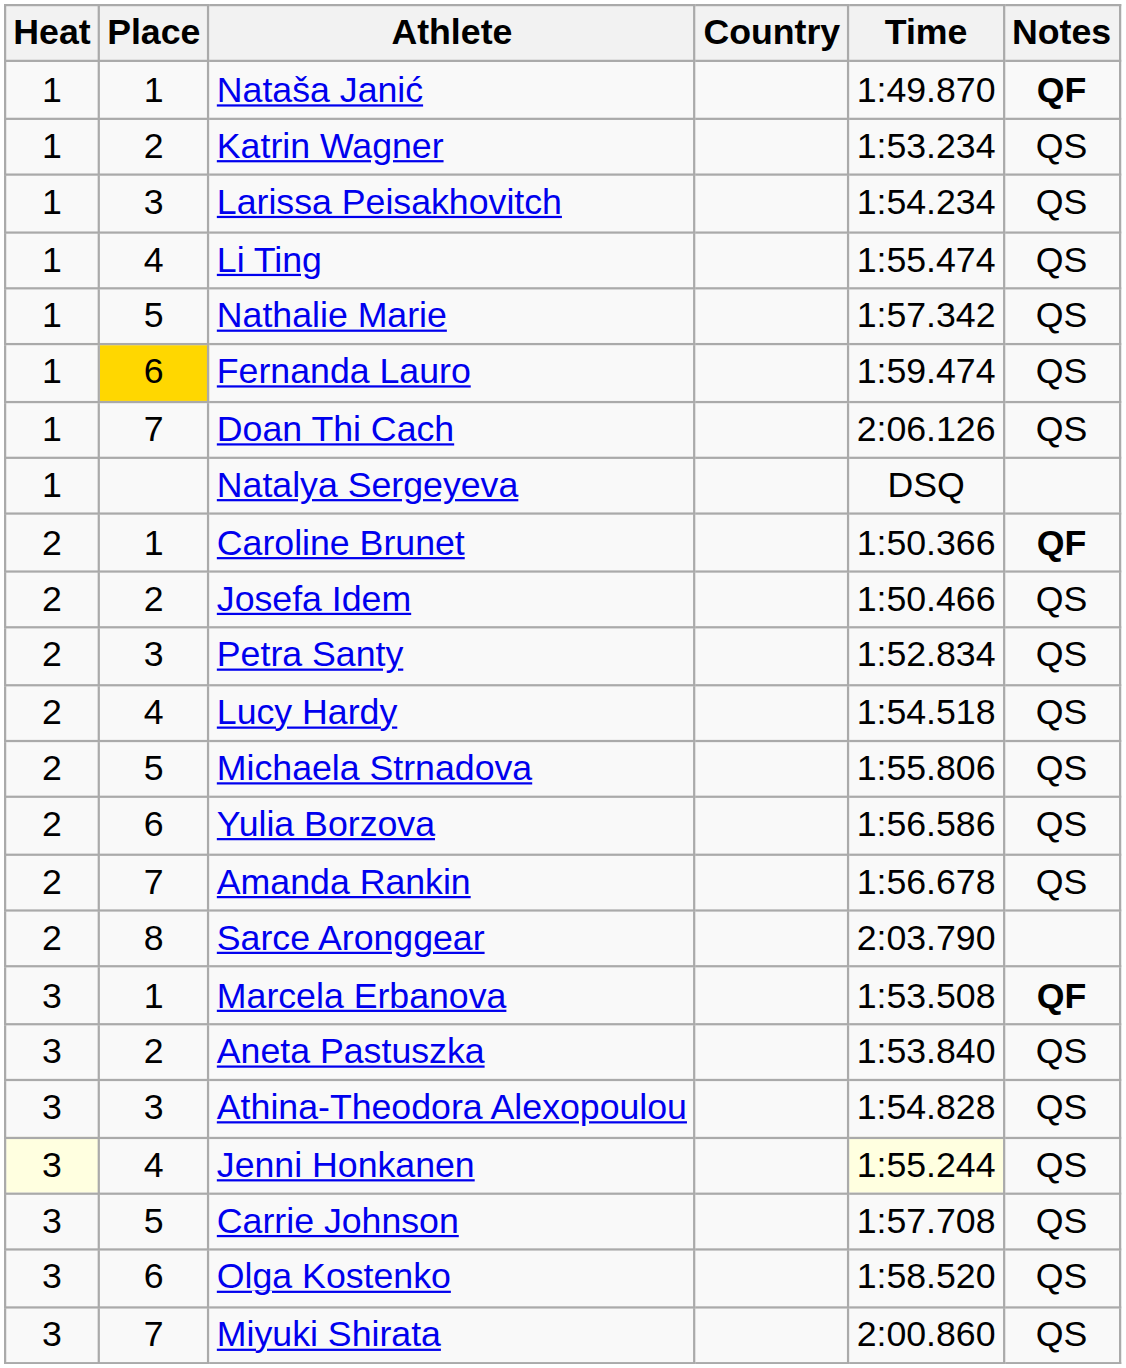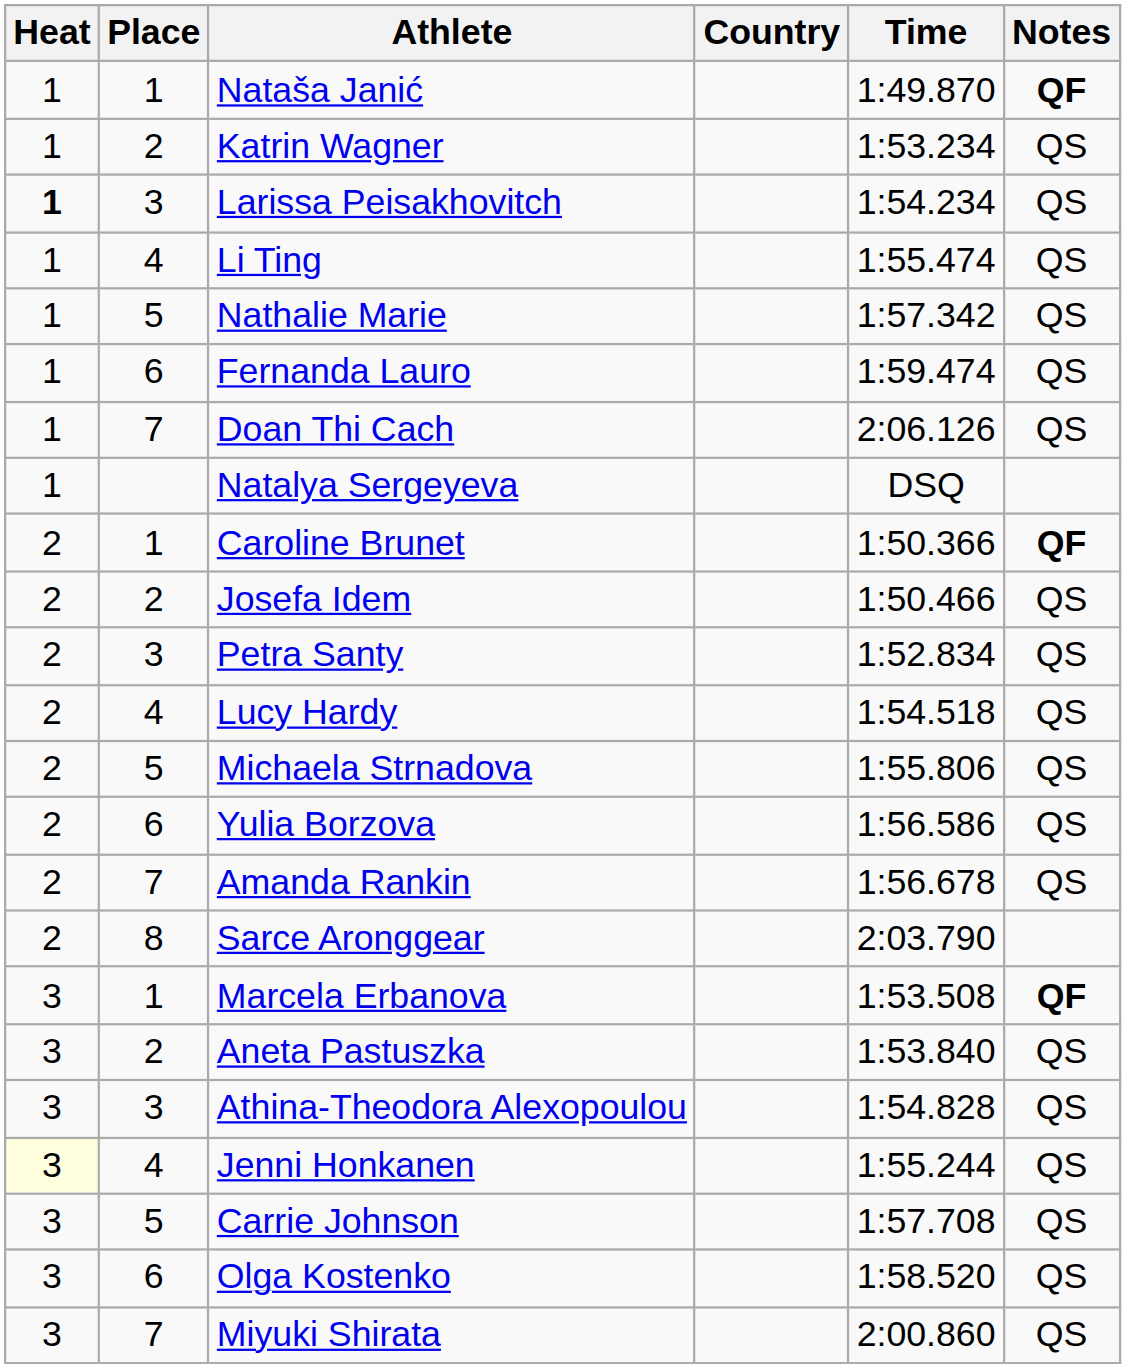(52, 202) normal -> (52, 202) bold
(154, 372) gold background -> (154, 372) no background
(926, 1164) lightyellow background -> (926, 1164) no background
